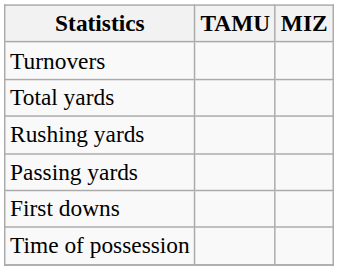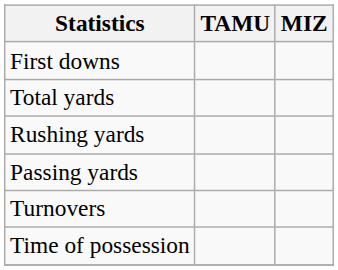rows swapped: (65, 208) <-> (58, 60)
